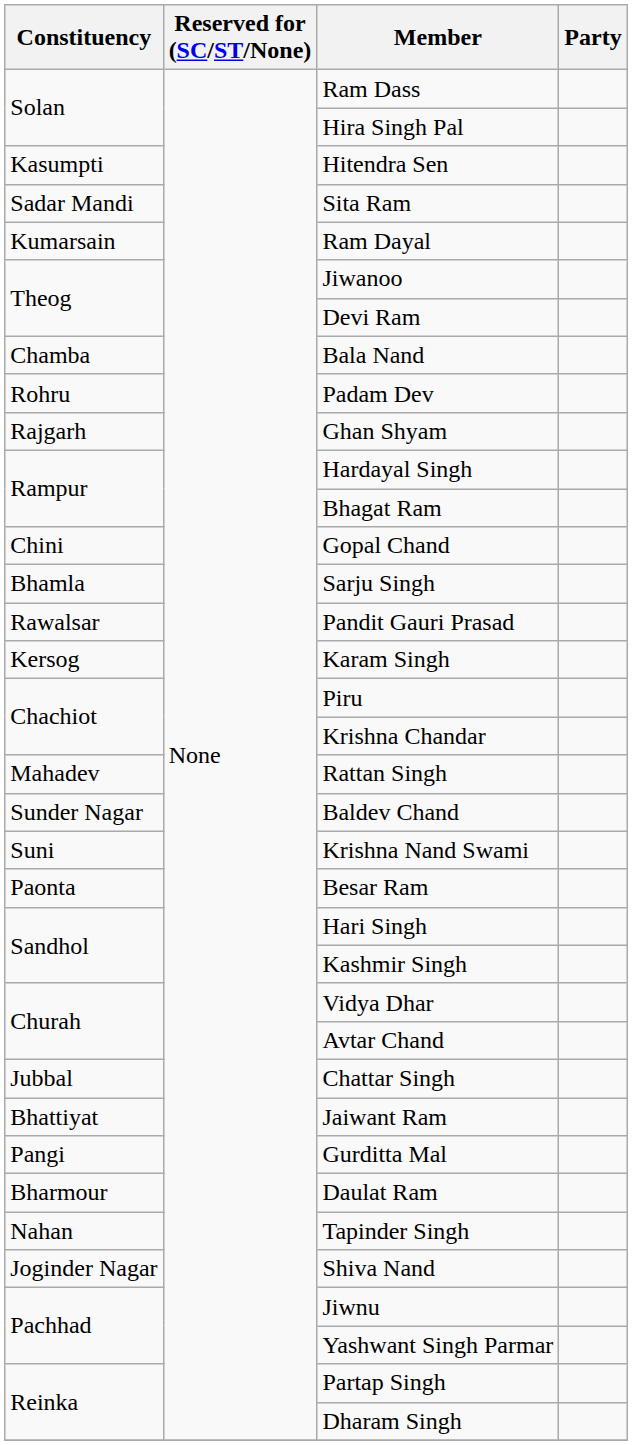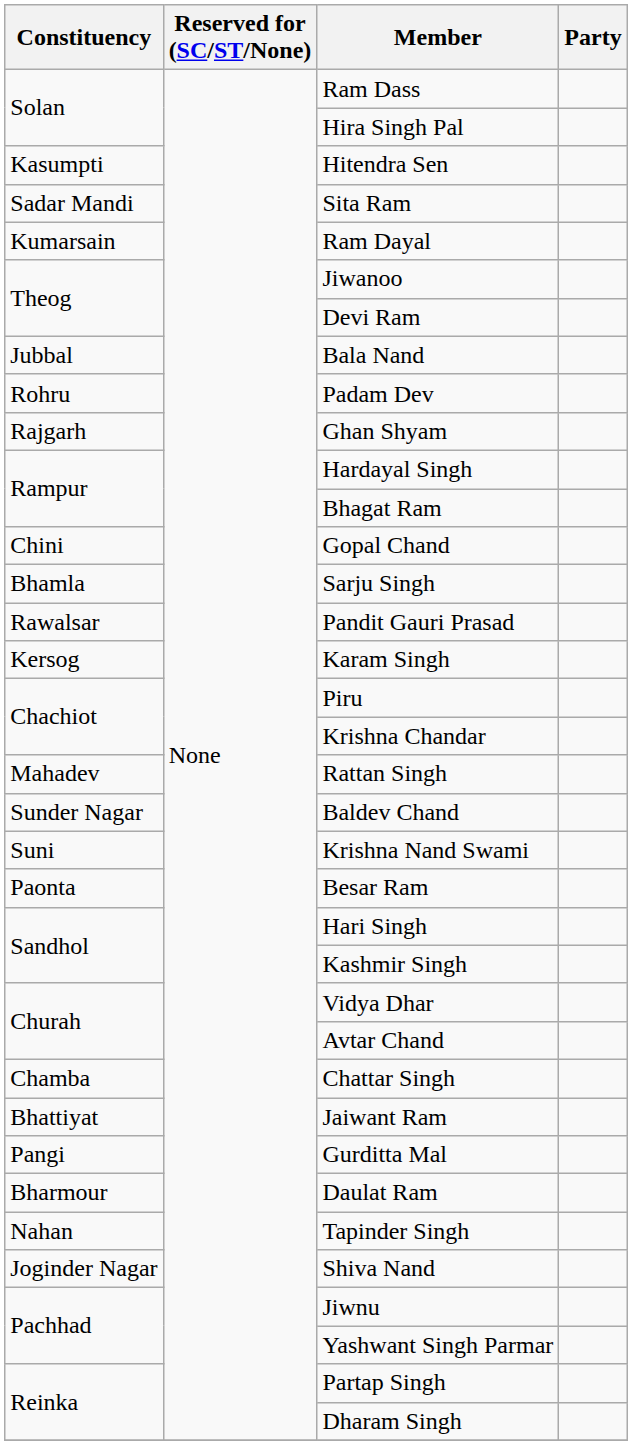(50, 355) Chamba -> (42, 355) Jubbal
(42, 1078) Jubbal -> (50, 1078) Chamba
